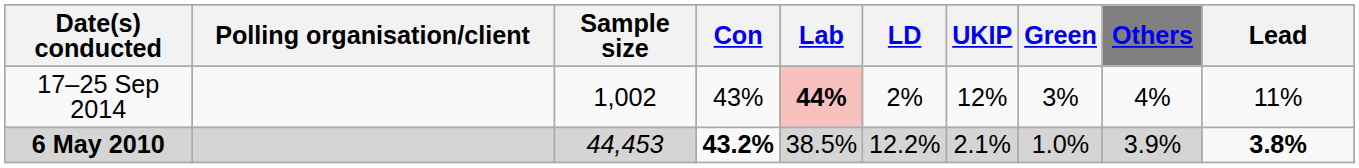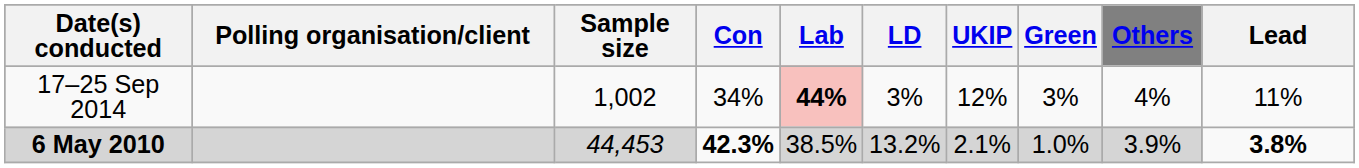(738, 96) 43% -> (738, 96) 34%
(905, 96) 2% -> (905, 96) 3%
(738, 145) 43.2% -> (738, 145) 42.3%
(905, 145) 12.2% -> (905, 145) 13.2%
